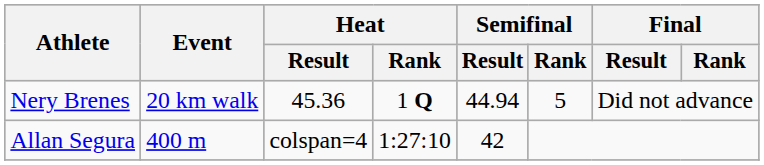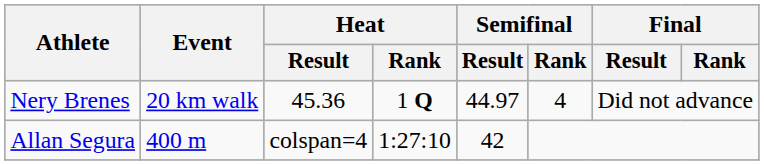(493, 100) 44.94 -> (493, 100) 44.97
(560, 100) 5 -> (560, 100) 4
